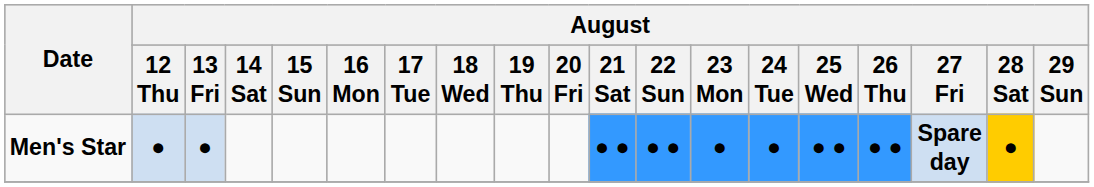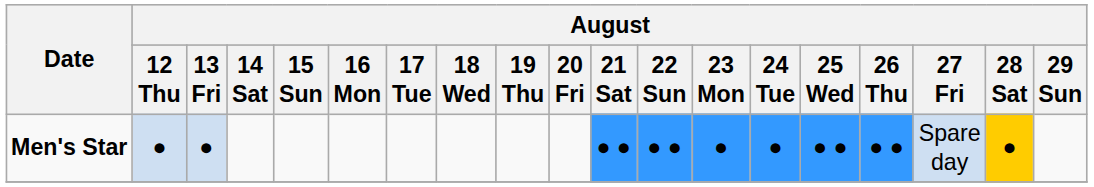(950, 148) bold -> (950, 148) normal
